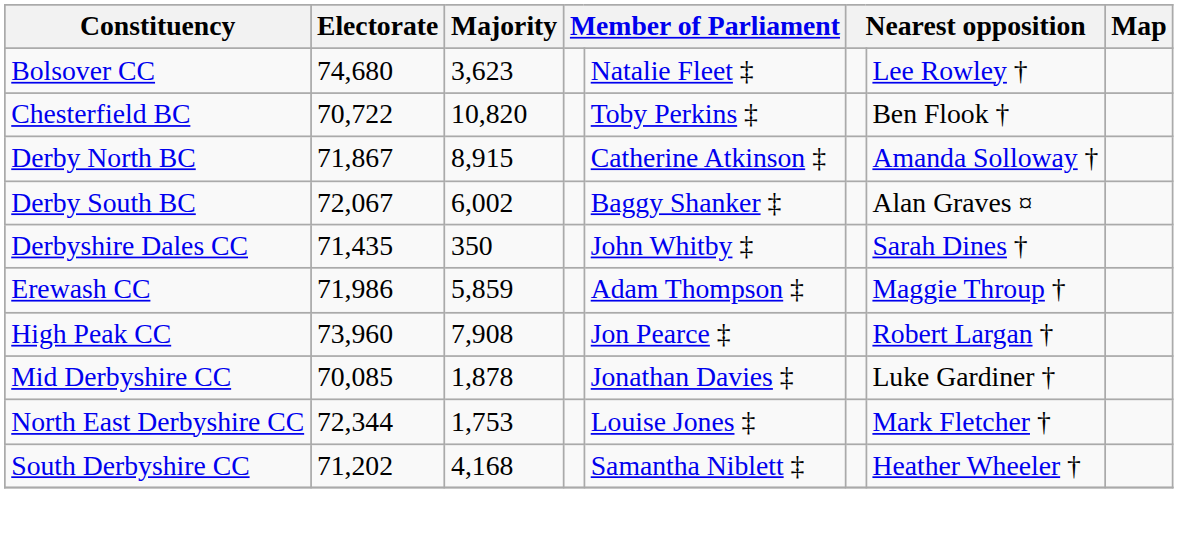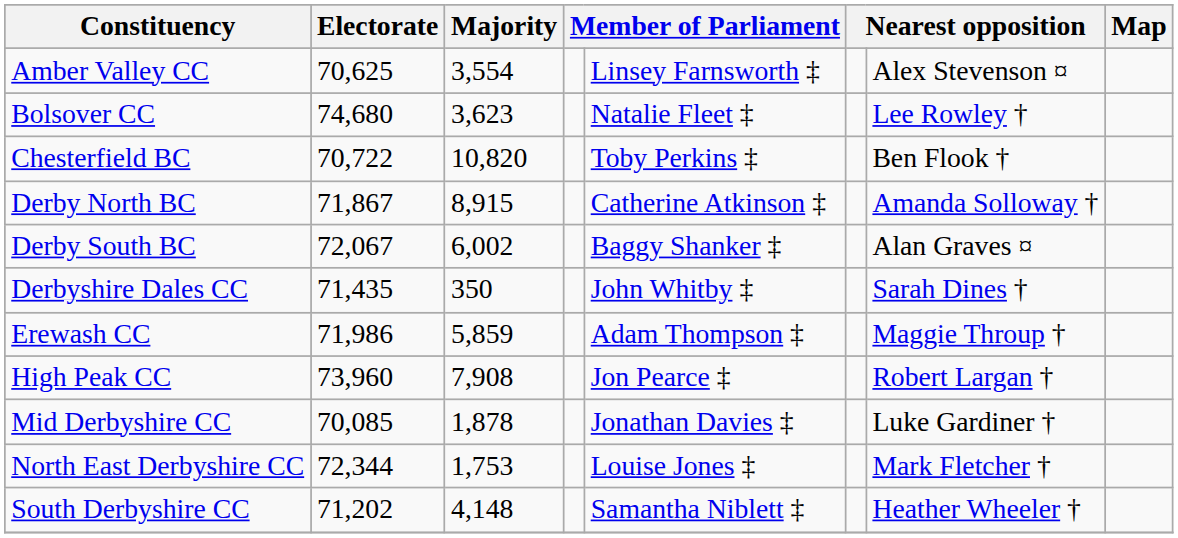+ row: (110, 70)
(482, 465) 4,168 -> (482, 509) 4,148
